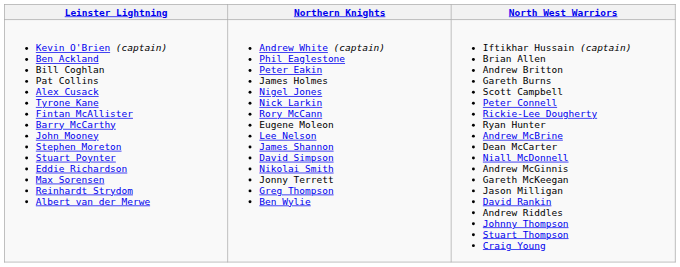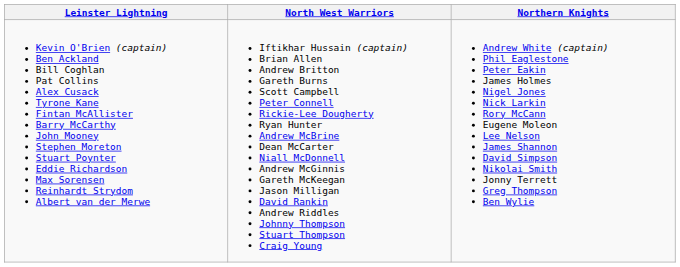columns swapped: (340, 12) <-> (563, 12)
